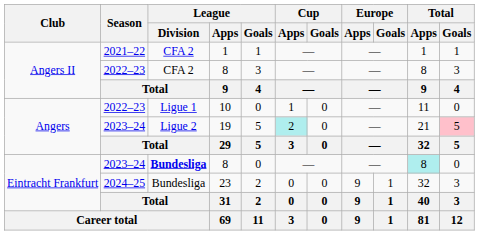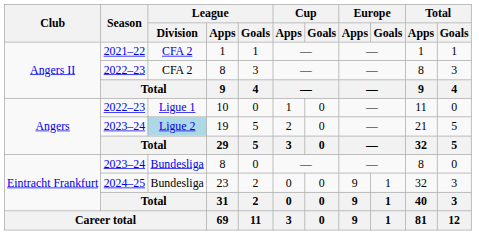(178, 126) no background -> (177, 126) lightblue background
(291, 126) paleturquoise background -> (289, 126) no background
(457, 126) pink background -> (454, 126) no background
(179, 164) bold -> (177, 164) normal
(424, 164) paleturquoise background -> (421, 164) no background
